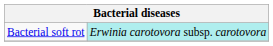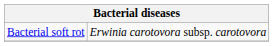(178, 31) paleturquoise background -> (178, 31) no background
